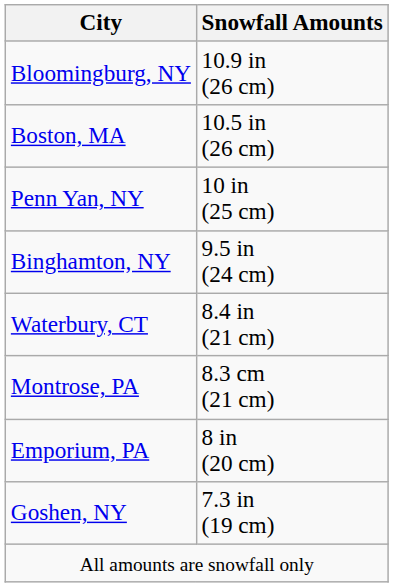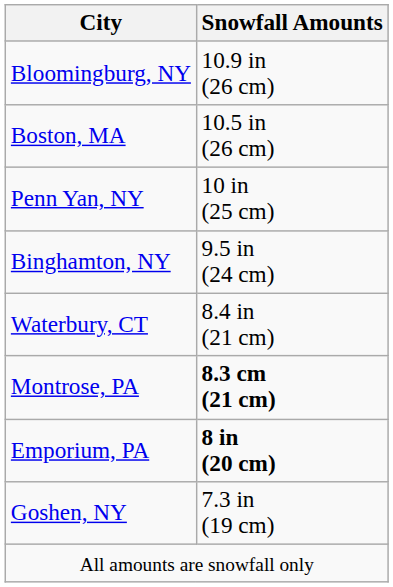(238, 387) normal -> (239, 387) bold
(238, 450) normal -> (239, 450) bold
